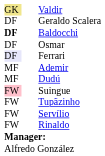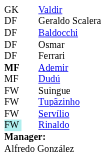(11, 9) khaki background -> (11, 9) no background
(11, 33) bold -> (11, 33) normal
(11, 56) lavender background -> (11, 56) no background
(11, 67) normal -> (12, 67) bold
(12, 90) pink background -> (12, 90) no background
(12, 125) no background -> (12, 125) paleturquoise background
